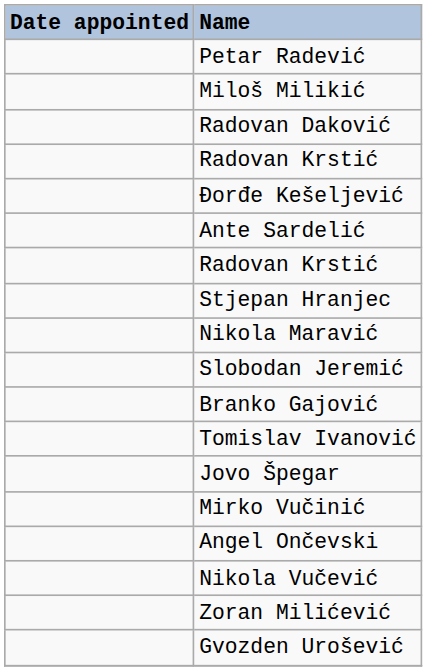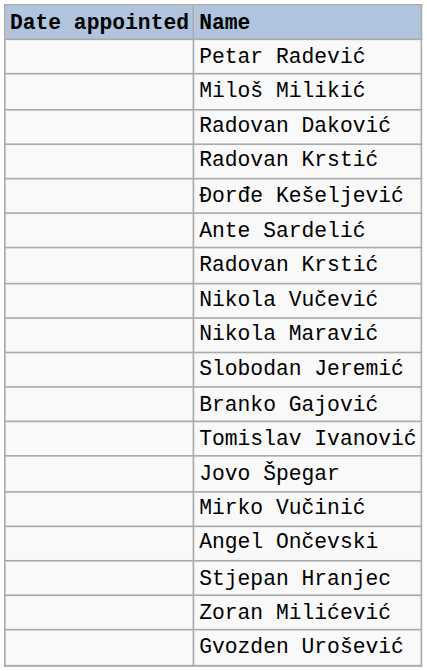(295, 300) Stjepan Hranjec -> (289, 300) Nikola Vučević
(289, 578) Nikola Vučević -> (295, 578) Stjepan Hranjec
